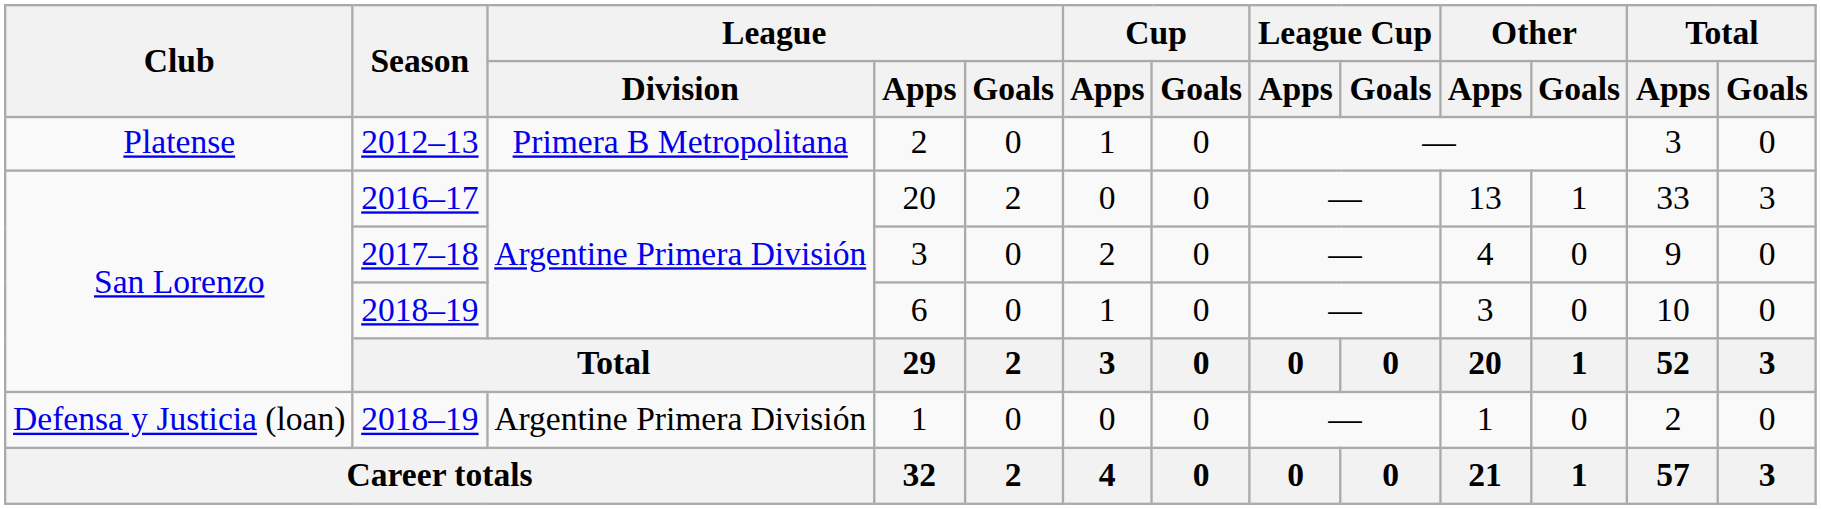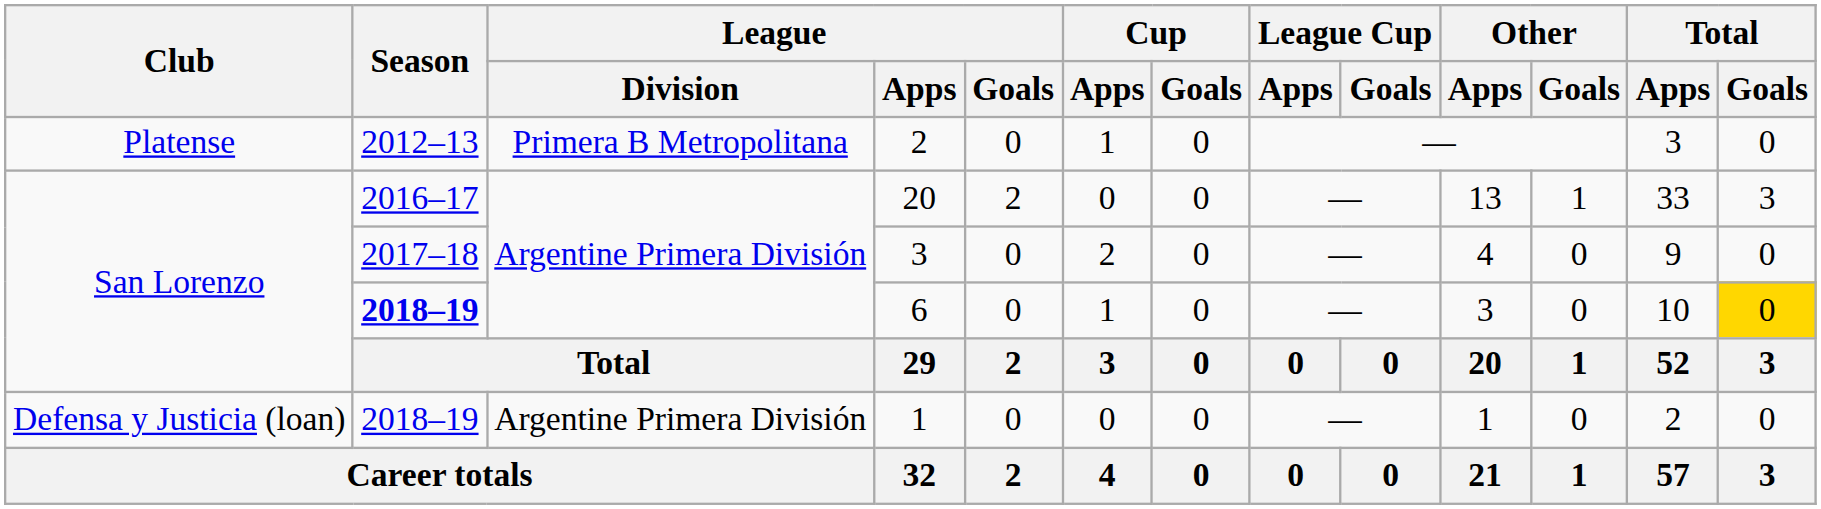(420, 309) normal -> (420, 309) bold
(1767, 309) no background -> (1767, 309) gold background
